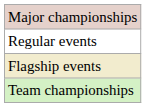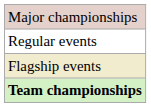(71, 90) normal -> (75, 90) bold
